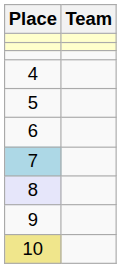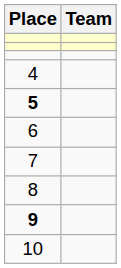(33, 102) normal -> (33, 102) bold
(33, 161) lightblue background -> (33, 161) no background
(33, 190) lavender background -> (33, 190) no background
(33, 219) normal -> (33, 219) bold
(33, 248) khaki background -> (33, 248) no background
